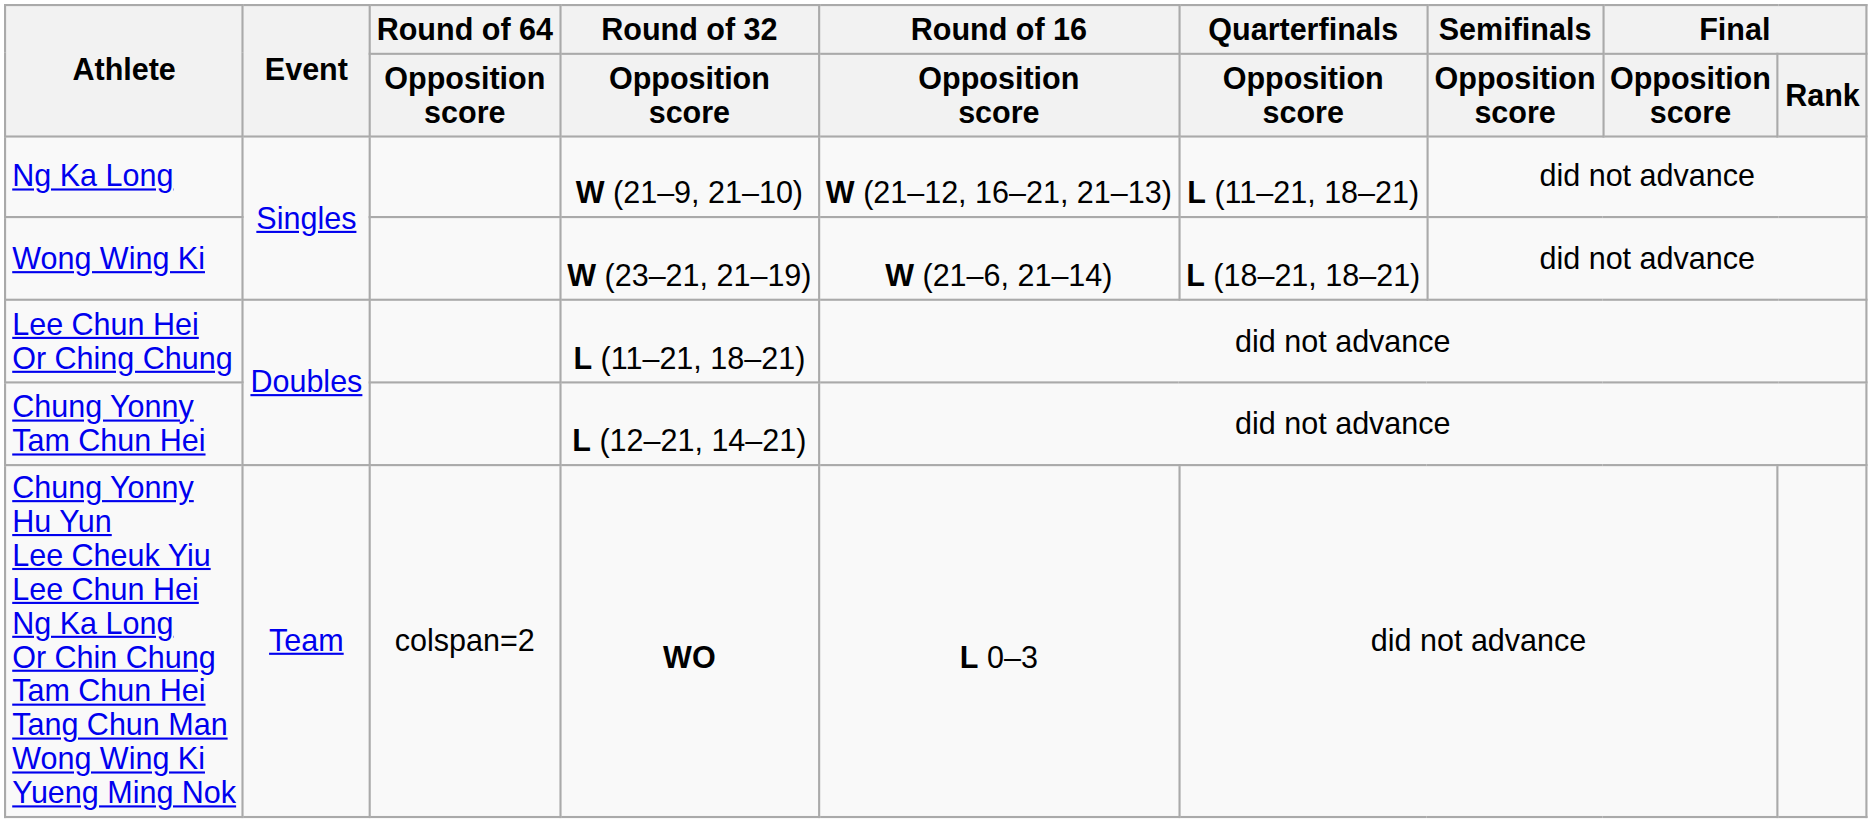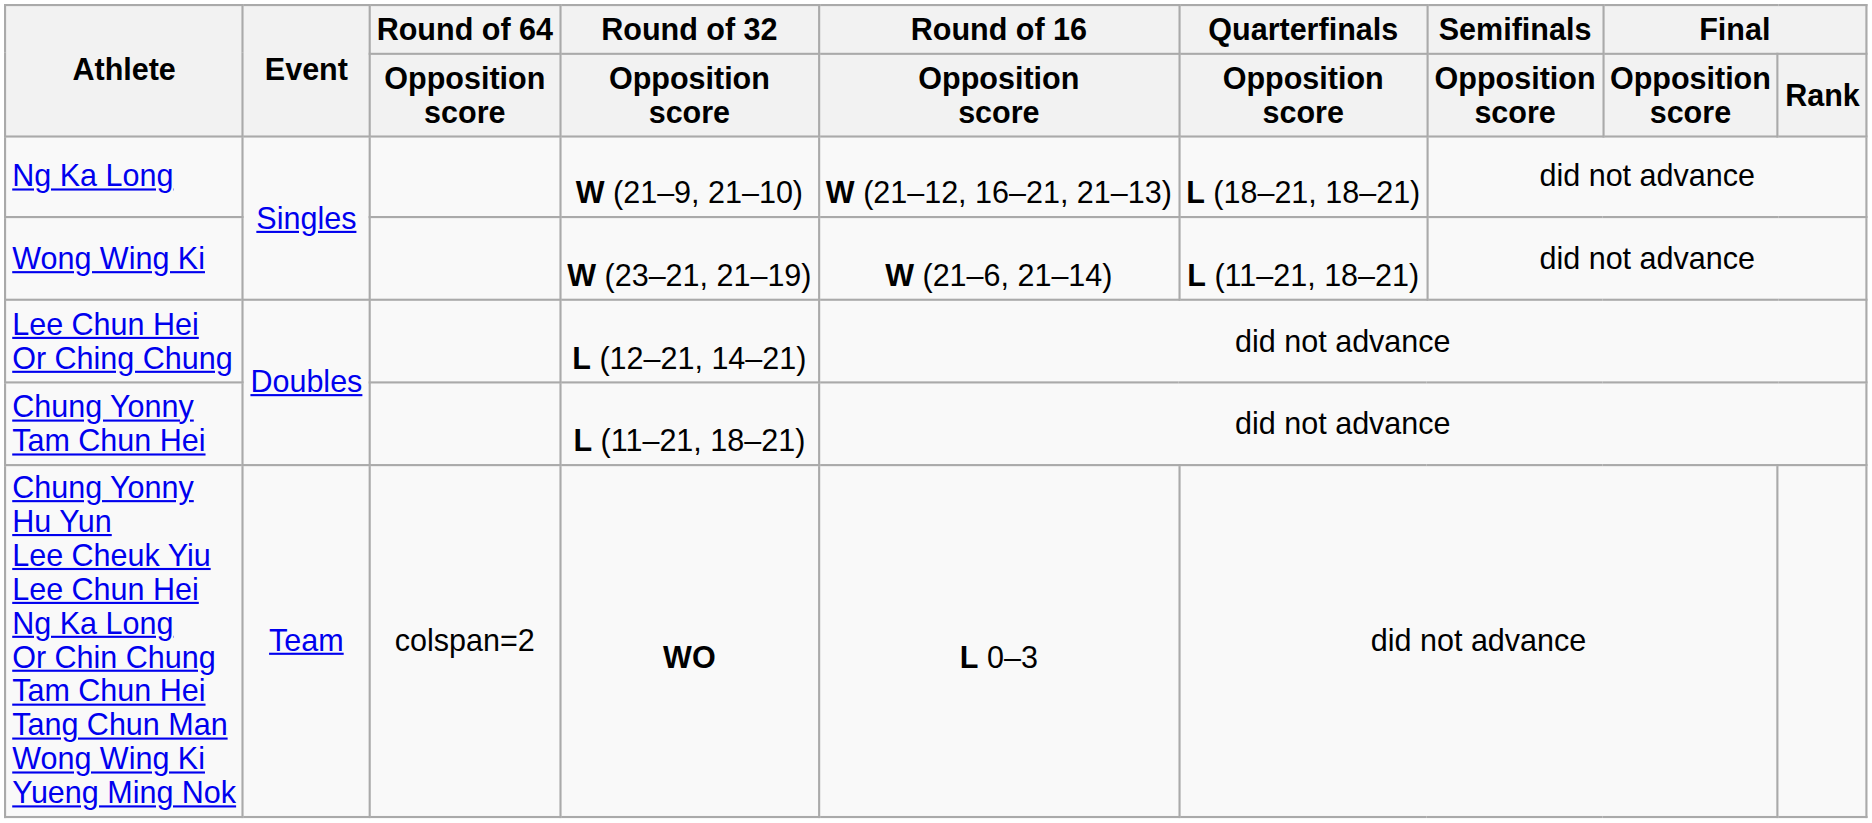(1303, 194) L (11–21, 18–21) -> (1303, 194) L (18–21, 18–21)
(1303, 276) L (18–21, 18–21) -> (1303, 276) L (11–21, 18–21)
(689, 358) L (11–21, 18–21) -> (689, 358) L (12–21, 14–21)
(689, 440) L (12–21, 14–21) -> (689, 440) L (11–21, 18–21)
